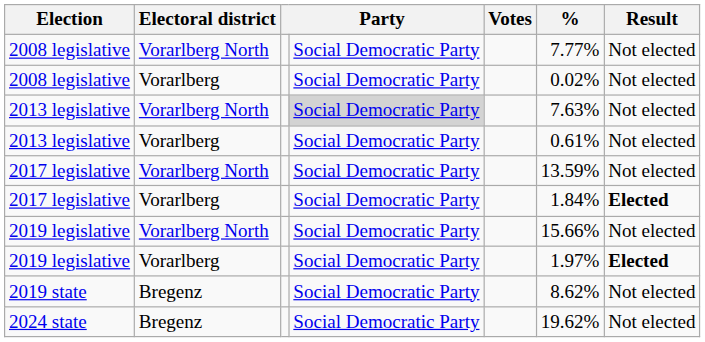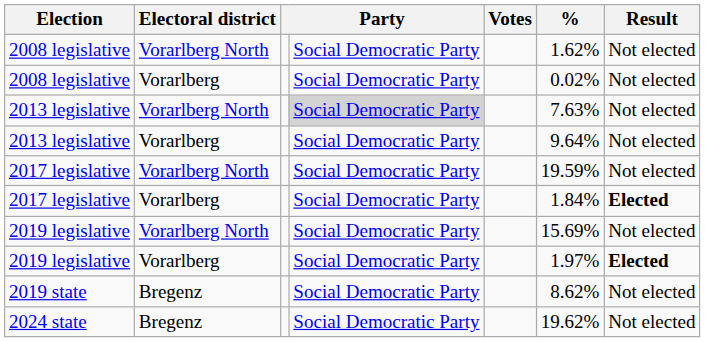(575, 49) 7.77% -> (575, 49) 1.62%
(575, 140) 0.61% -> (575, 140) 9.64%
(570, 170) 13.59% -> (570, 170) 19.59%
(570, 230) 15.66% -> (570, 230) 15.69%
